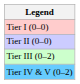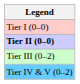(29, 42) normal -> (30, 42) bold
